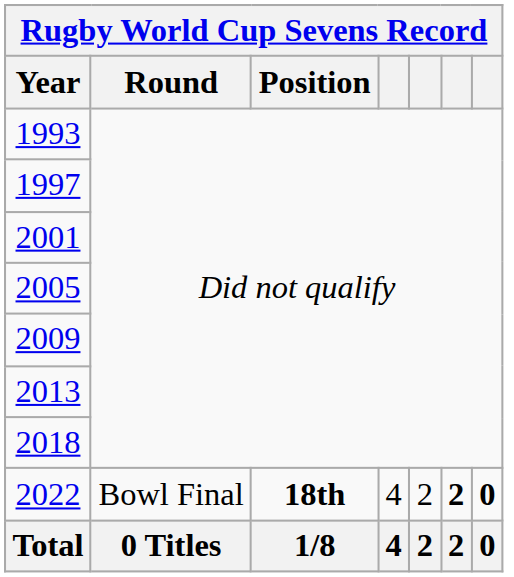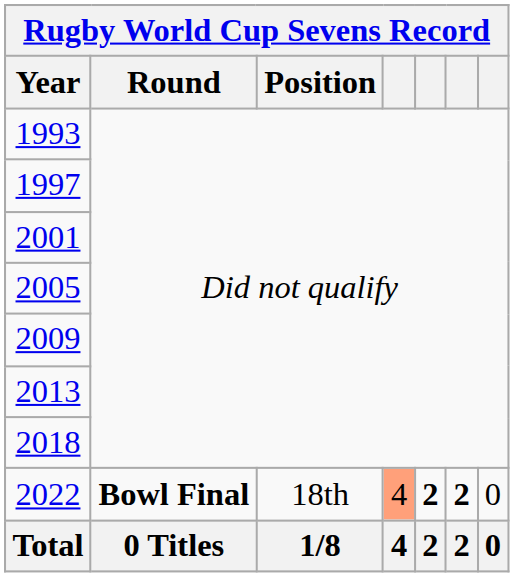(171, 493) normal -> (174, 493) bold
(315, 493) bold -> (320, 493) normal
(394, 493) no background -> (399, 493) lightsalmon background
(425, 493) normal -> (430, 493) bold
(487, 493) bold -> (493, 493) normal
